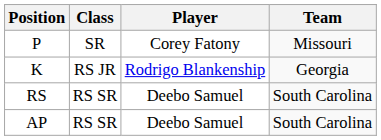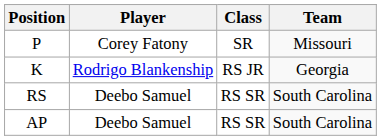columns swapped: (195, 17) <-> (95, 17)
